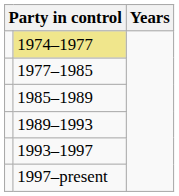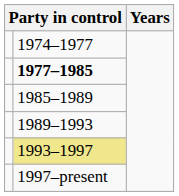(55, 44) khaki background -> (55, 44) no background
(55, 71) normal -> (55, 71) bold
(55, 151) no background -> (55, 151) khaki background
